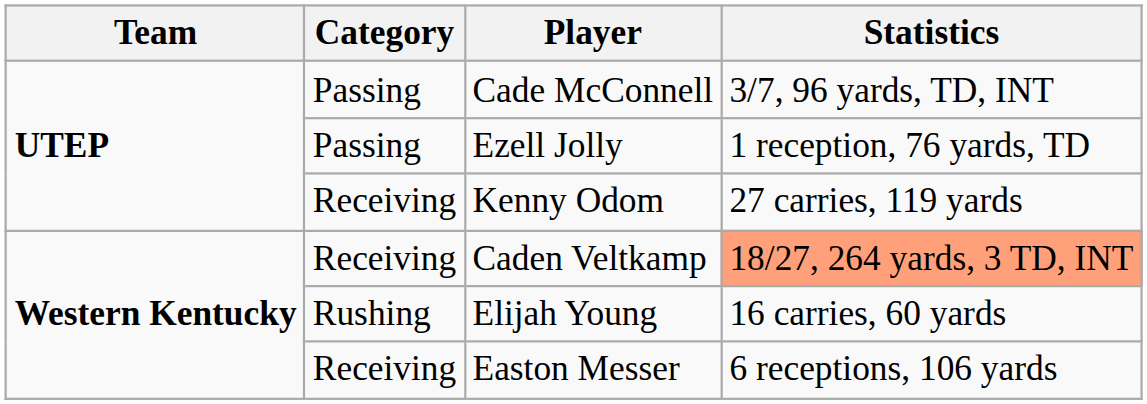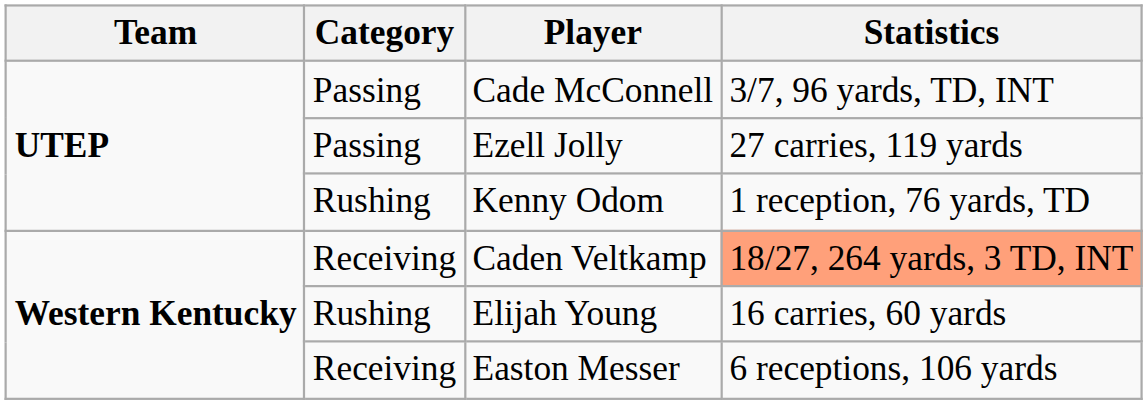(910, 145) 1 reception, 76 yards, TD -> (876, 145) 27 carries, 119 yards
(385, 201) Receiving -> (372, 201) Rushing
(876, 201) 27 carries, 119 yards -> (910, 201) 1 reception, 76 yards, TD
